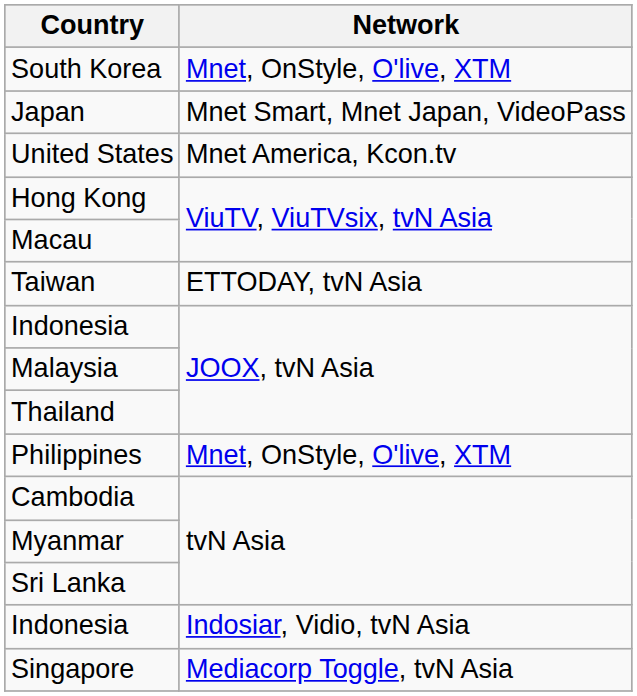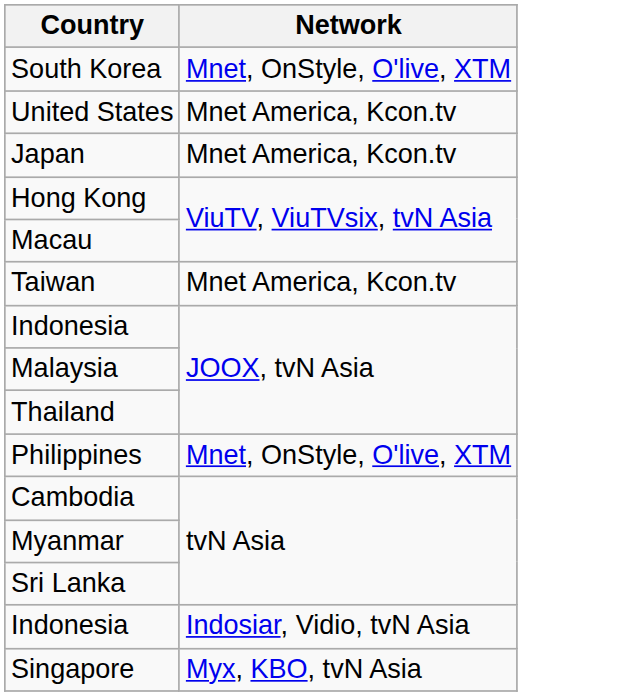(48, 111) Japan -> (92, 111) United States
(406, 111) Mnet Smart, Mnet Japan, VideoPass -> (321, 111) Mnet America, Kcon.tv
(92, 154) United States -> (48, 154) Japan
(304, 283) ETTODAY, tvN Asia -> (321, 283) Mnet America, Kcon.tv
(349, 669) Mediacorp Toggle, tvN Asia -> (304, 669) Myx, KBO, tvN Asia
